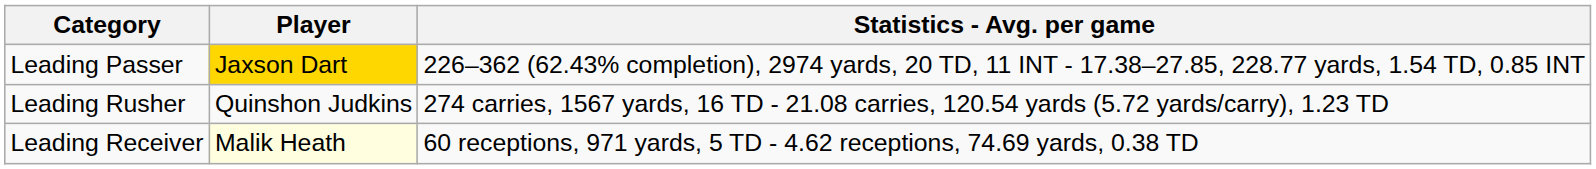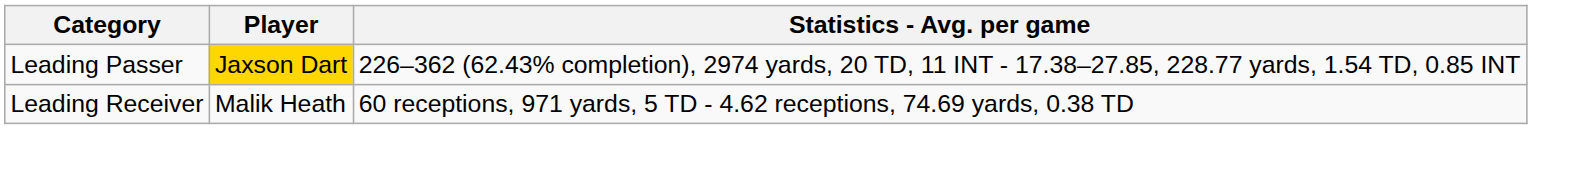- row: (98, 103)
(280, 142) lightyellow background -> (280, 103) no background
